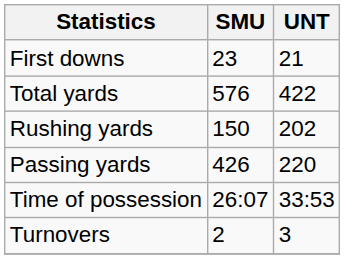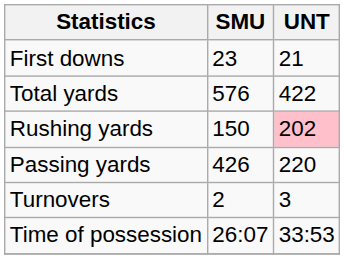(297, 128) no background -> (297, 128) pink background
rows swapped: (60, 235) <-> (106, 199)
